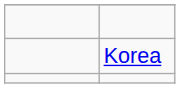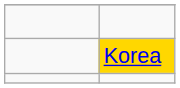(132, 55) no background -> (132, 55) gold background
